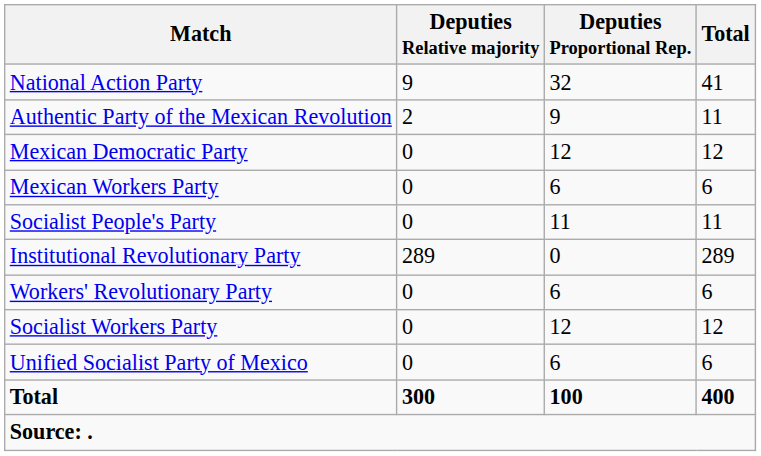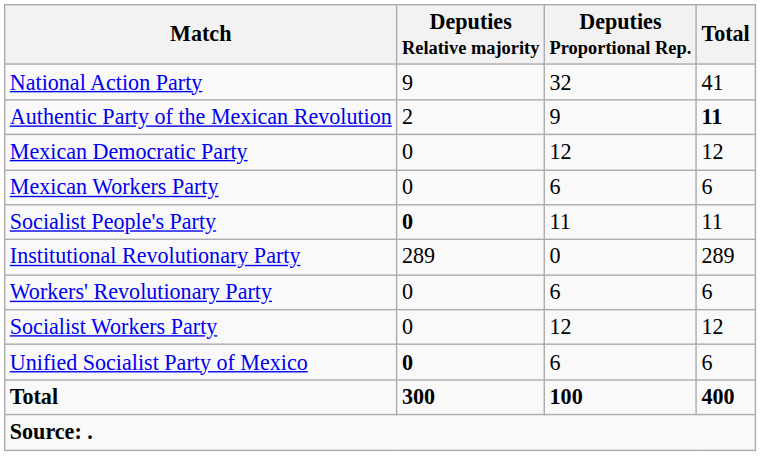(712, 116) normal -> (712, 116) bold
(407, 221) normal -> (407, 221) bold
(407, 362) normal -> (407, 362) bold
